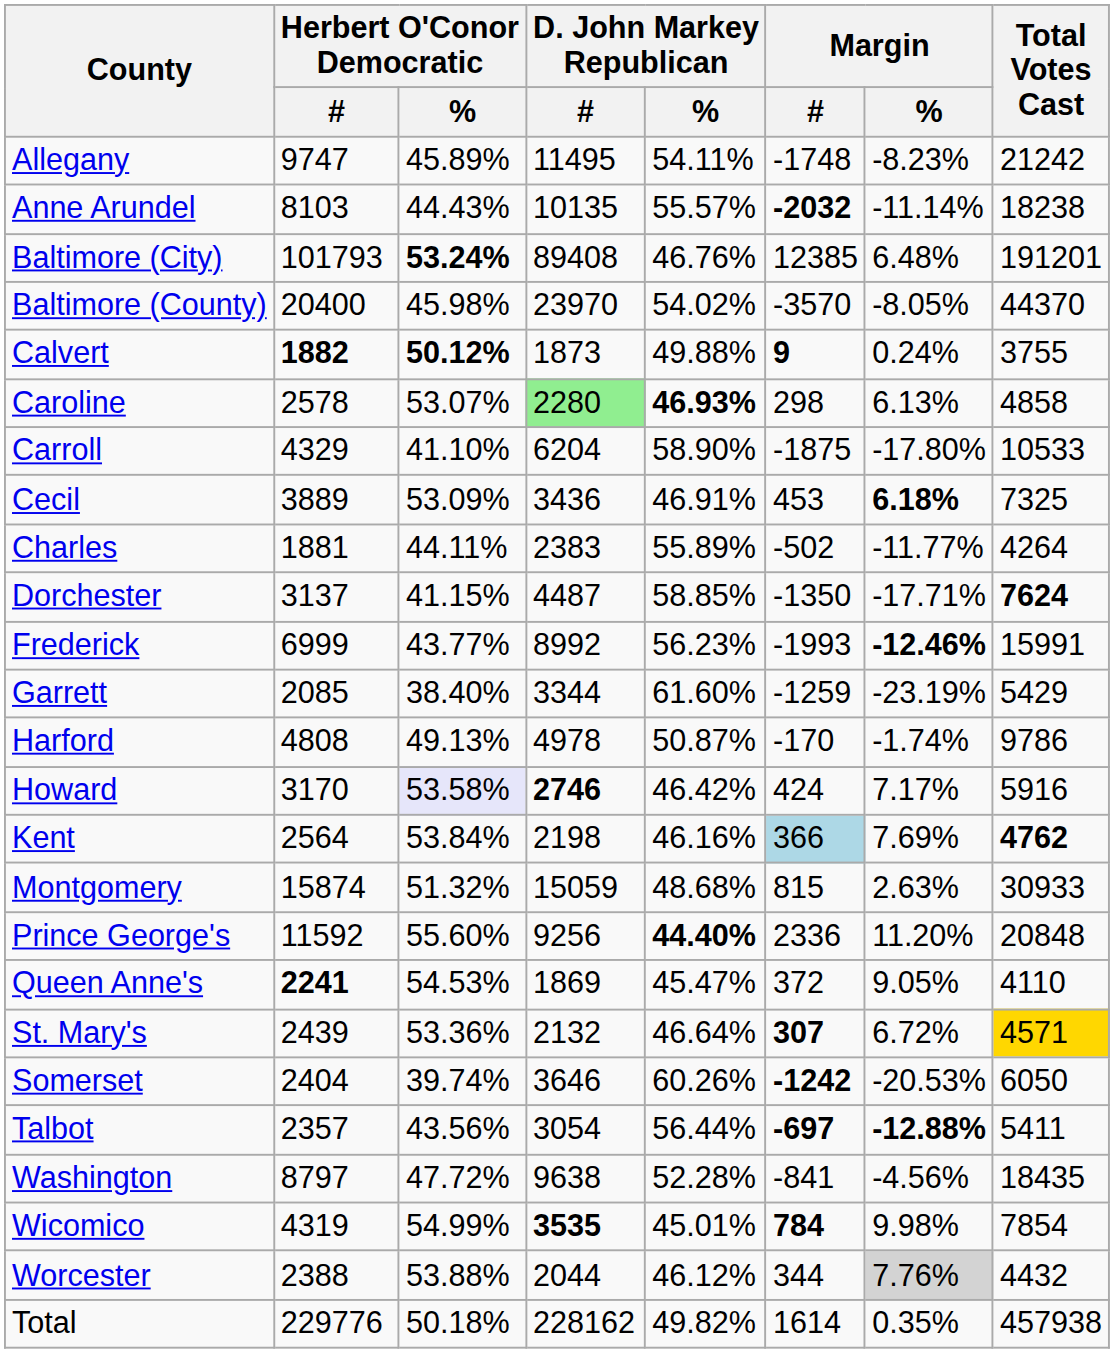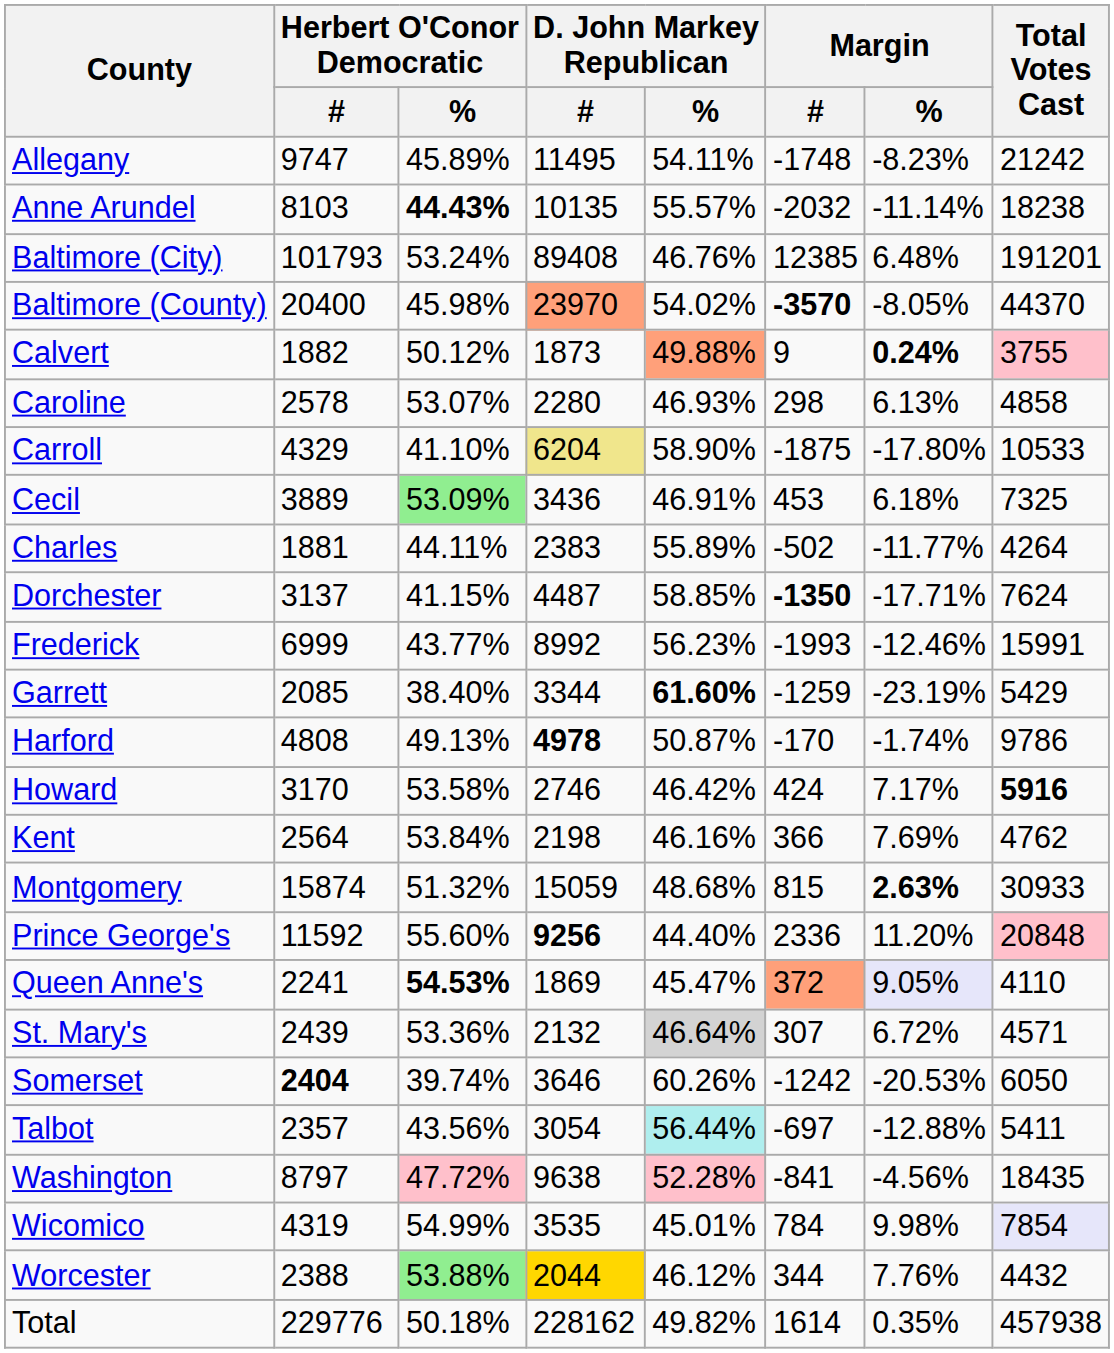(458, 208) normal -> (458, 208) bold
(812, 208) bold -> (812, 208) normal
(458, 256) bold -> (458, 256) normal
(576, 305) no background -> (576, 305) lightsalmon background
(812, 305) normal -> (812, 305) bold
(315, 353) bold -> (315, 353) normal
(458, 353) bold -> (458, 353) normal
(704, 353) no background -> (704, 353) lightsalmon background
(782, 353) bold -> (782, 353) normal
(915, 353) normal -> (915, 353) bold
(1034, 353) no background -> (1034, 353) pink background
(567, 402) lightgreen background -> (567, 402) no background
(704, 402) bold -> (704, 402) normal
(567, 450) no background -> (567, 450) khaki background
(458, 499) no background -> (458, 499) lightgreen background
(915, 499) bold -> (915, 499) normal
(812, 596) normal -> (812, 596) bold
(1034, 596) bold -> (1034, 596) normal
(929, 644) bold -> (929, 644) normal
(704, 693) normal -> (704, 693) bold
(567, 741) normal -> (567, 741) bold
(458, 790) lavender background -> (458, 790) no background
(567, 790) bold -> (567, 790) normal
(1034, 790) normal -> (1034, 790) bold
(799, 838) lightblue background -> (799, 838) no background
(1034, 838) bold -> (1034, 838) normal
(915, 887) normal -> (915, 887) bold
(567, 935) normal -> (567, 935) bold
(704, 935) bold -> (704, 935) normal
(1043, 935) no background -> (1043, 935) pink background
(315, 983) bold -> (315, 983) normal
(458, 983) normal -> (458, 983) bold
(799, 983) no background -> (799, 983) lightsalmon background
(915, 983) no background -> (915, 983) lavender background
(704, 1032) no background -> (704, 1032) lightgrey background
(799, 1032) bold -> (799, 1032) normal
(1034, 1032) gold background -> (1034, 1032) no background
(315, 1080) normal -> (315, 1080) bold
(812, 1080) bold -> (812, 1080) normal
(704, 1129) no background -> (704, 1129) paleturquoise background
(804, 1129) bold -> (804, 1129) normal
(929, 1129) bold -> (929, 1129) normal
(458, 1177) no background -> (458, 1177) pink background
(704, 1177) no background -> (704, 1177) pink background
(567, 1226) bold -> (567, 1226) normal
(799, 1226) bold -> (799, 1226) normal
(1034, 1226) no background -> (1034, 1226) lavender background
(458, 1274) no background -> (458, 1274) lightgreen background
(567, 1274) no background -> (567, 1274) gold background
(915, 1274) lightgrey background -> (915, 1274) no background
